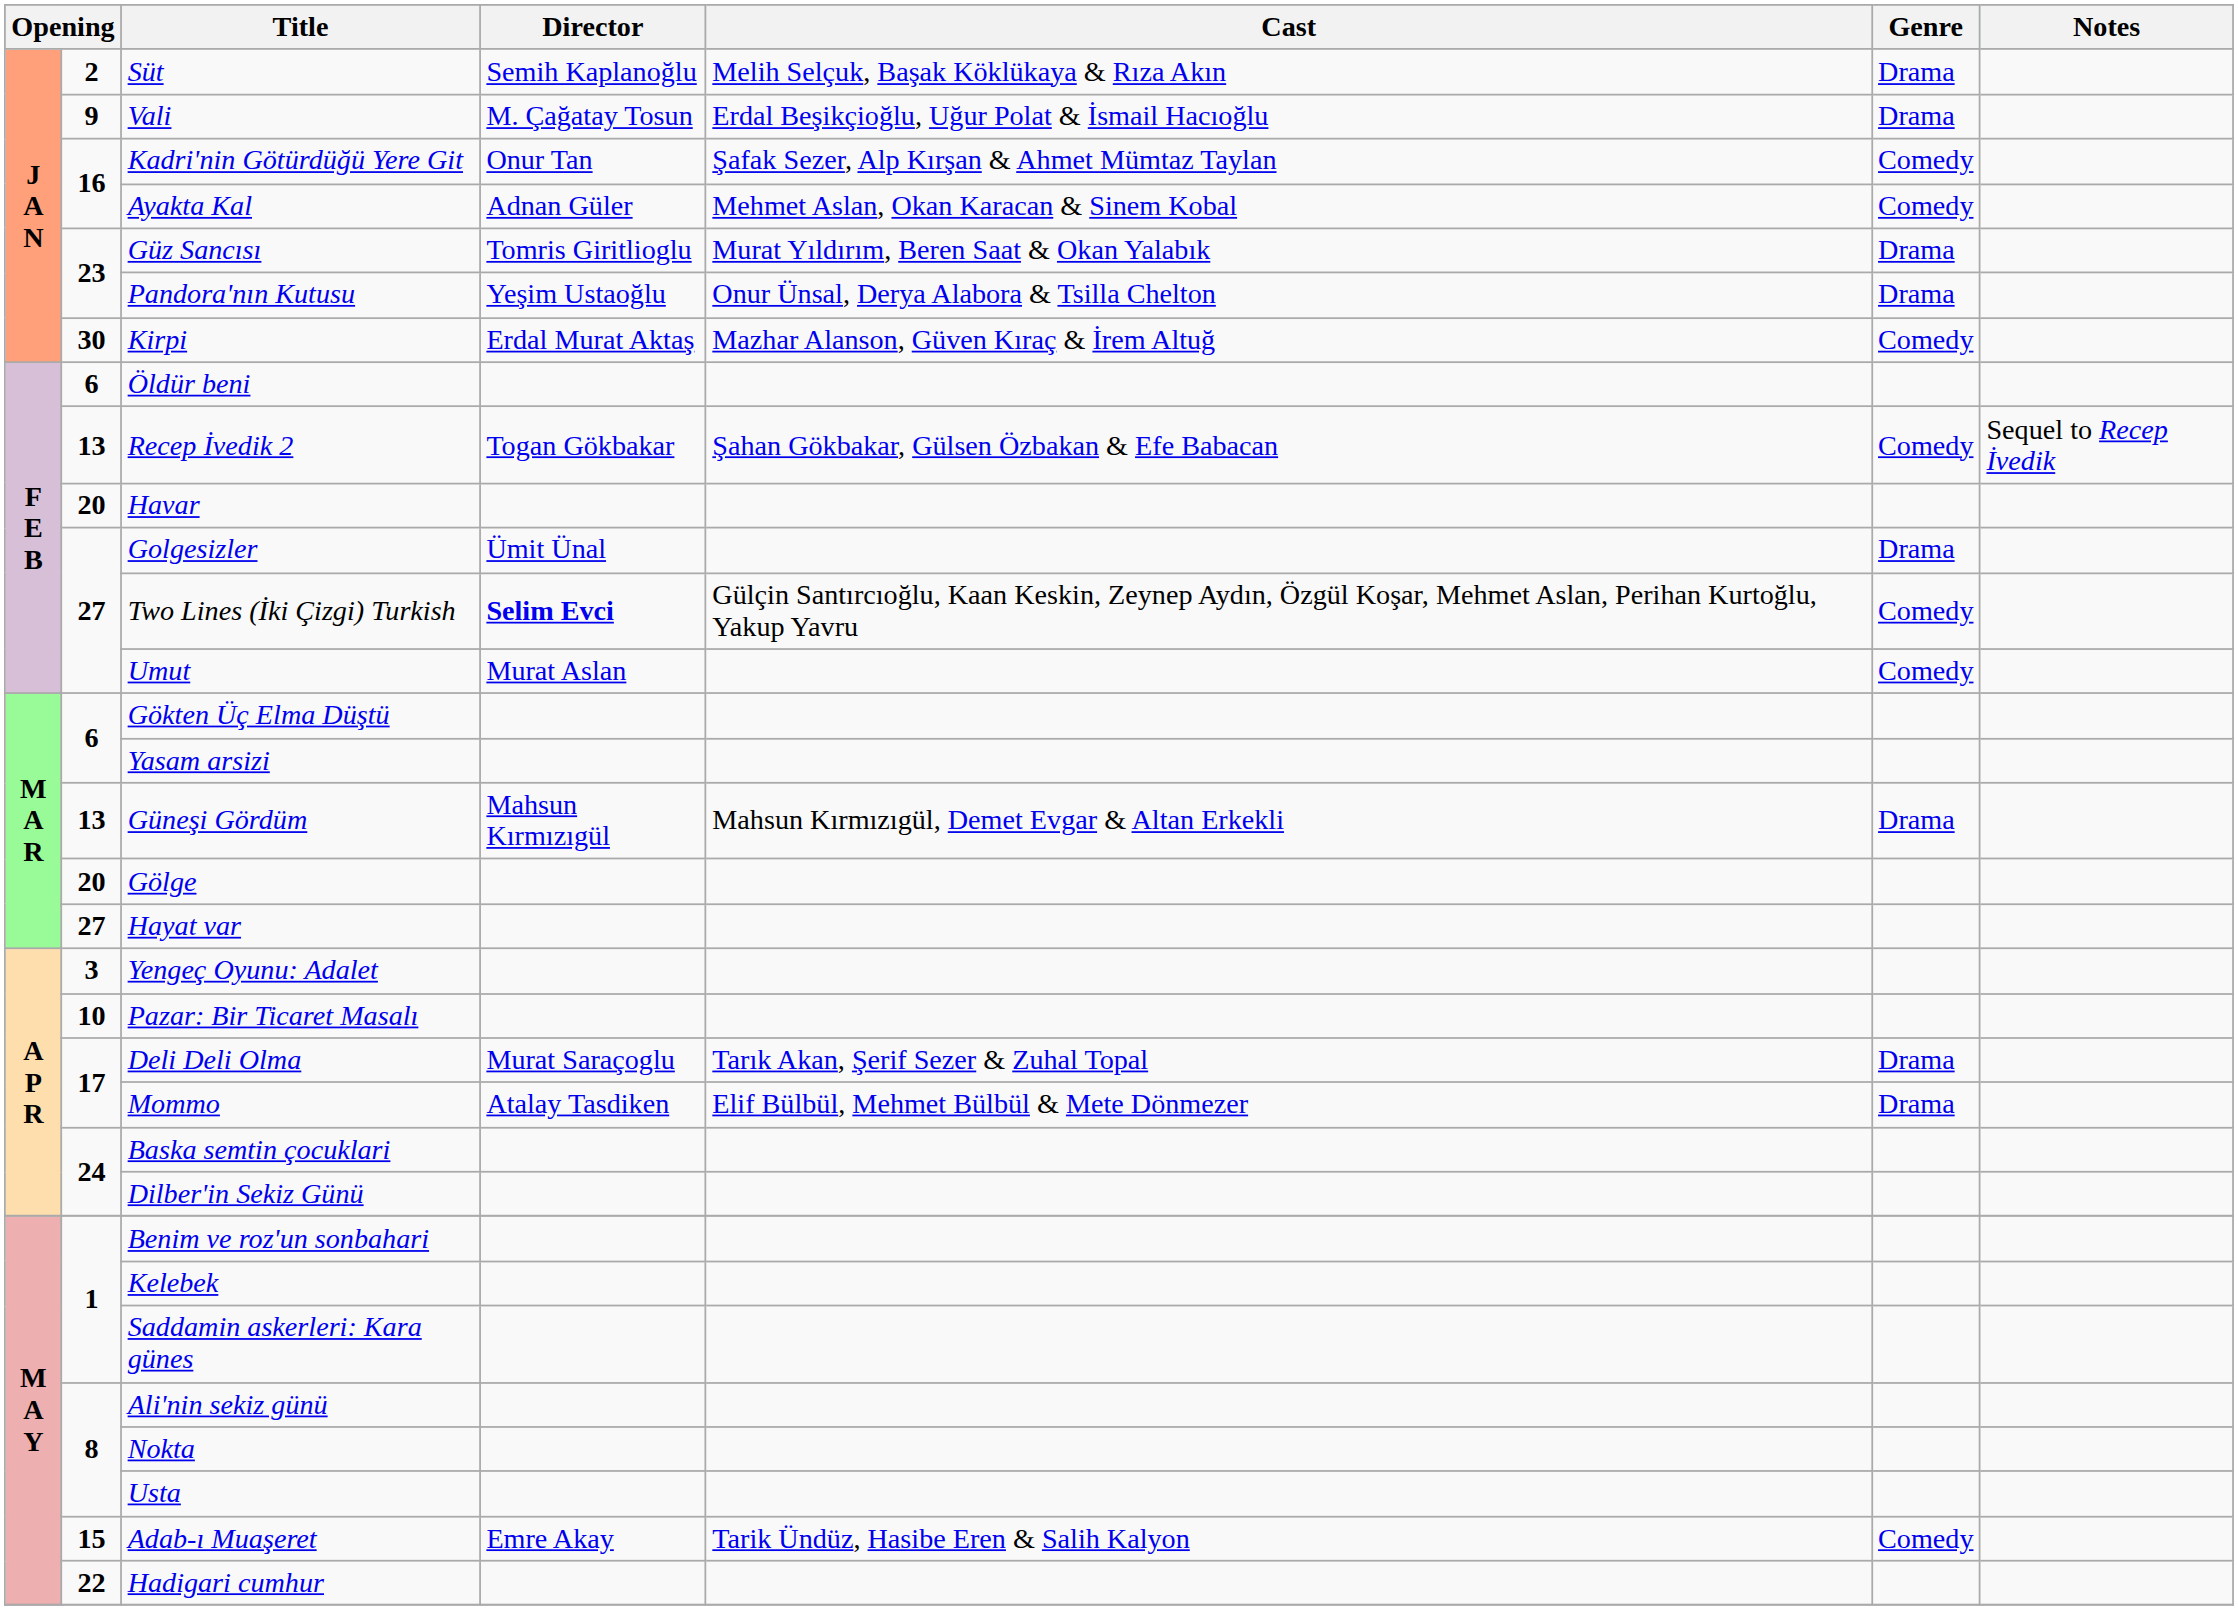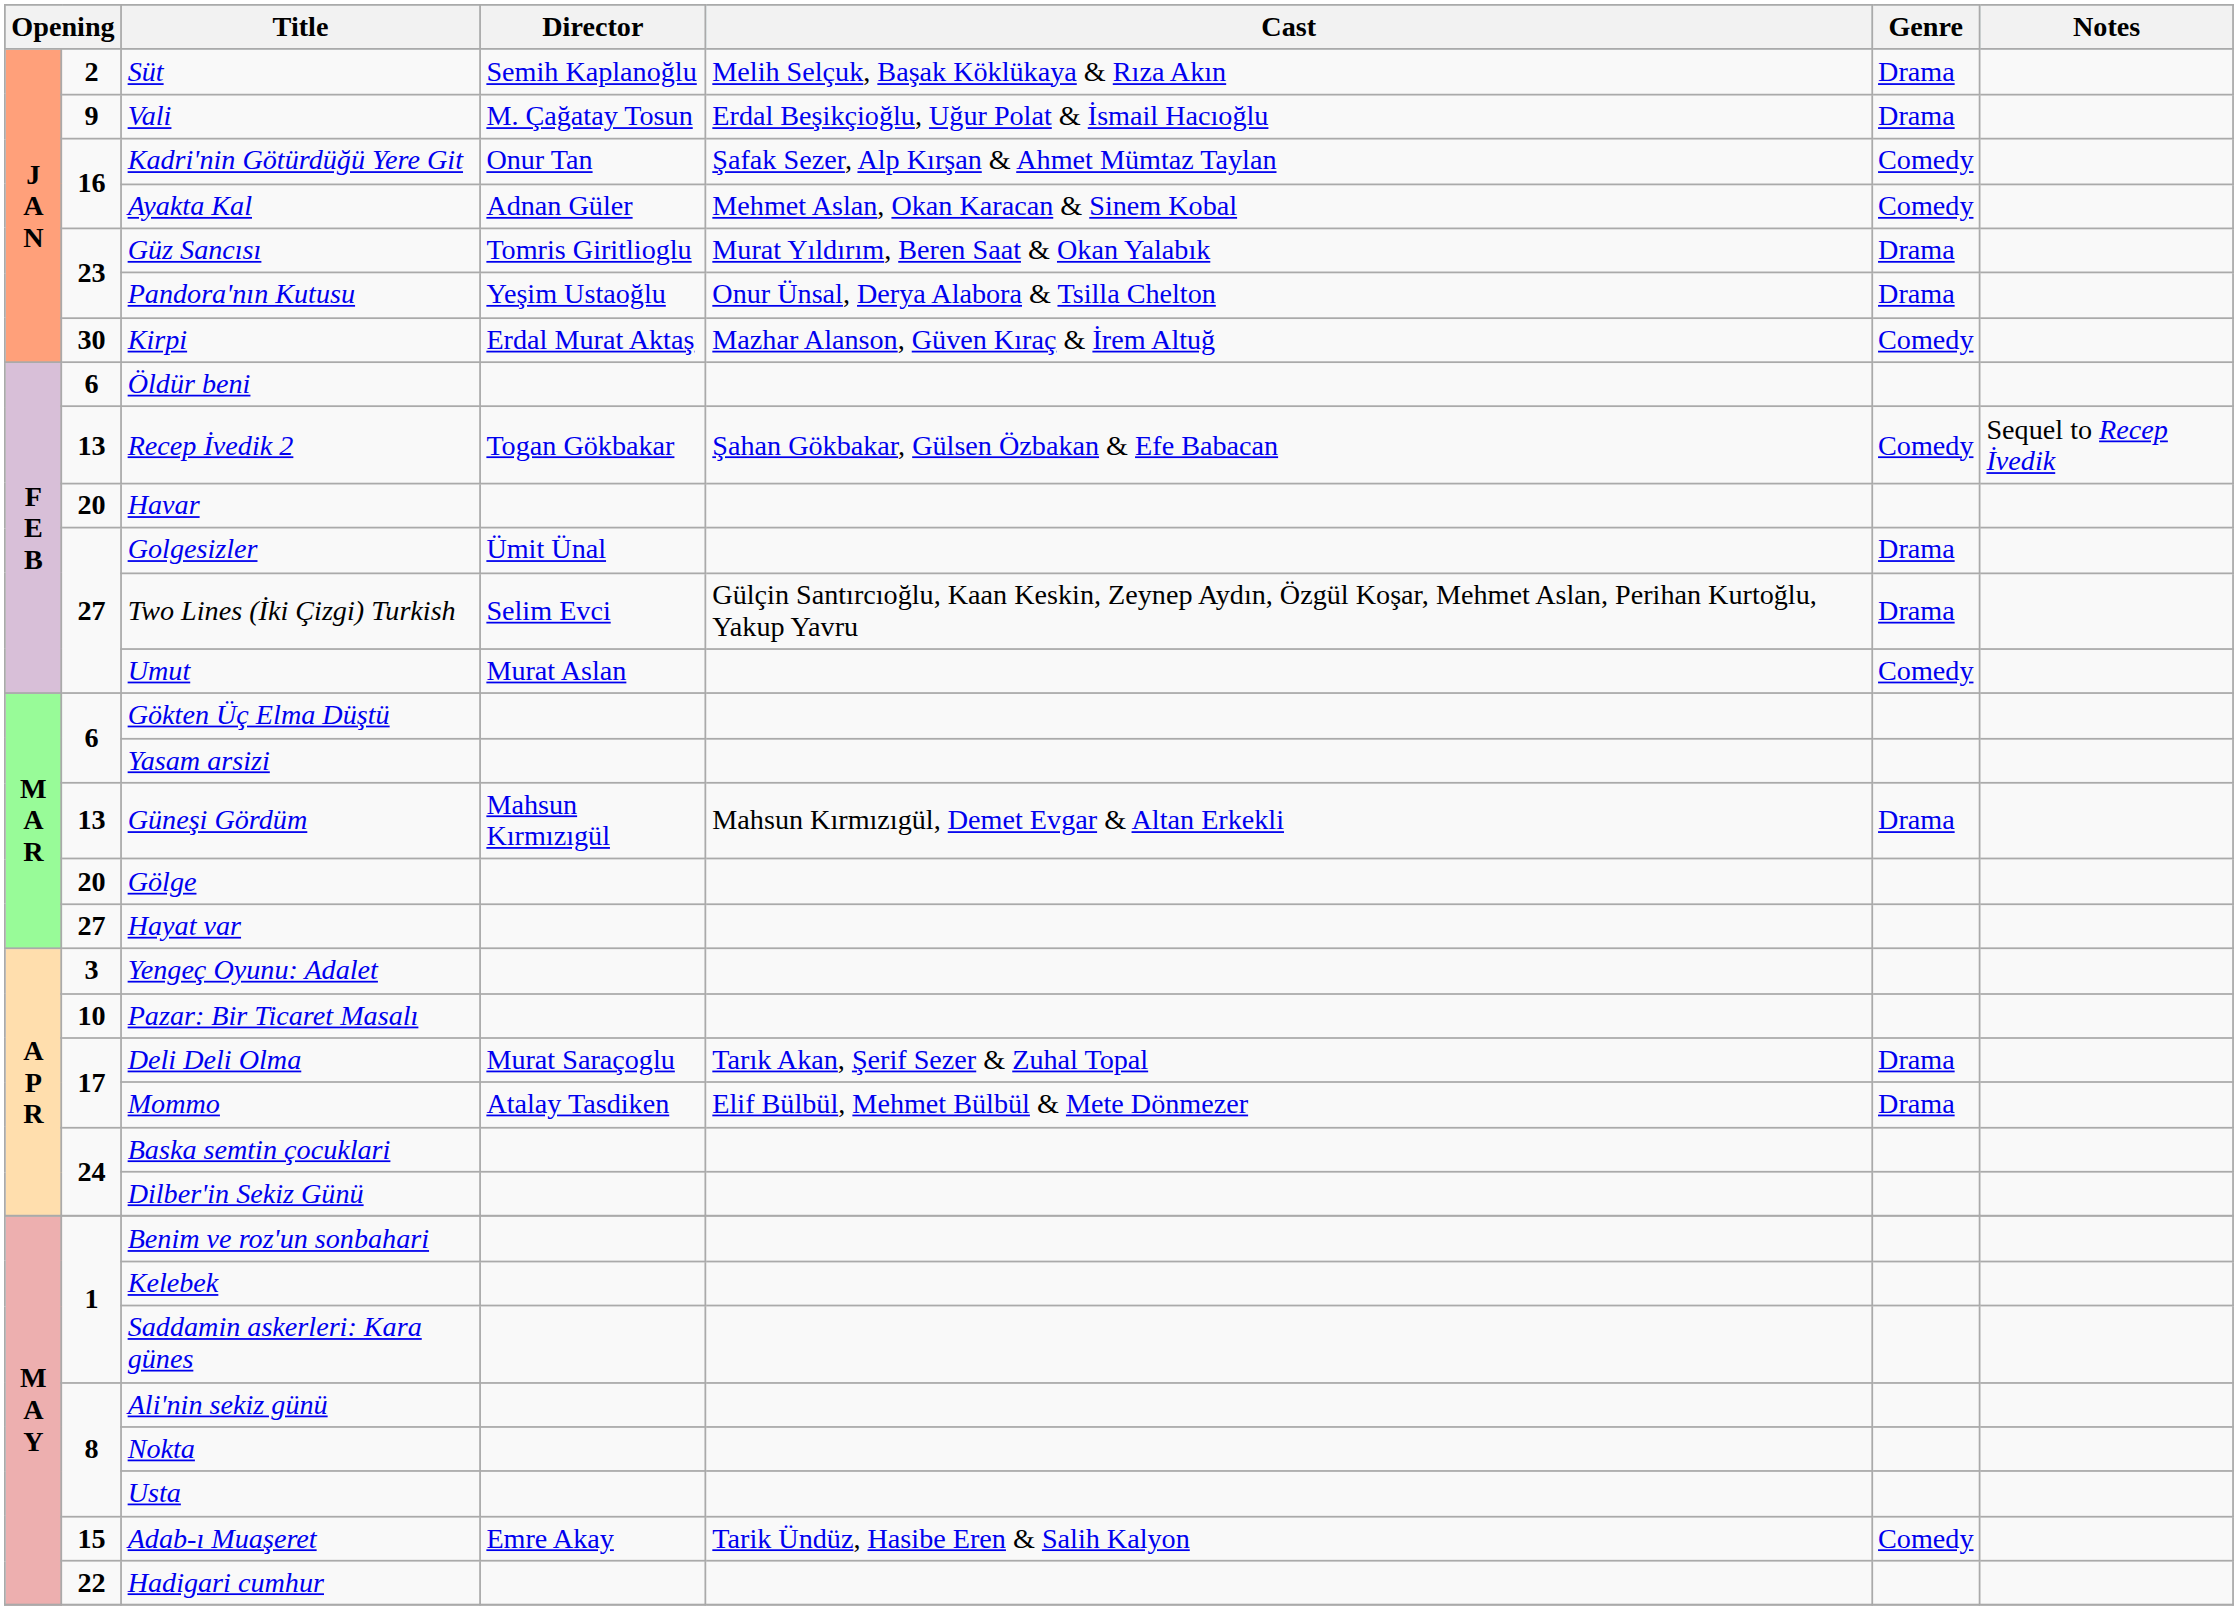(550, 610) bold -> (549, 610) normal
(1926, 610) Comedy -> (1916, 610) Drama
